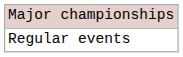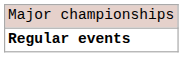(69, 40) normal -> (69, 40) bold
